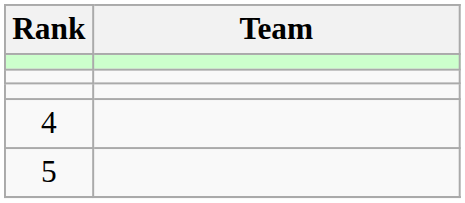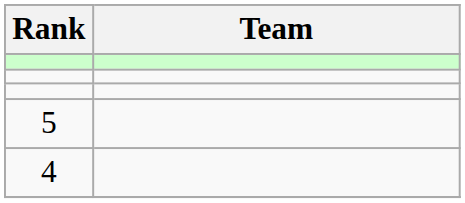(49, 122) 4 -> (49, 122) 5
(49, 172) 5 -> (49, 172) 4
